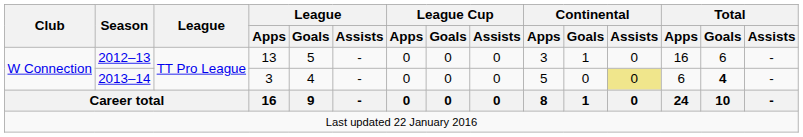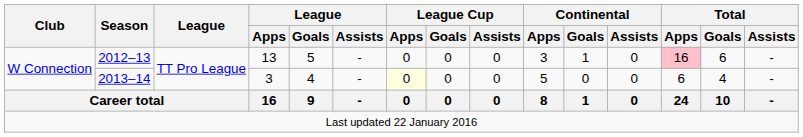(681, 57) no background -> (681, 57) pink background
(406, 79) no background -> (406, 79) lightyellow background
(634, 79) khaki background -> (634, 79) no background
(723, 79) bold -> (723, 79) normal
